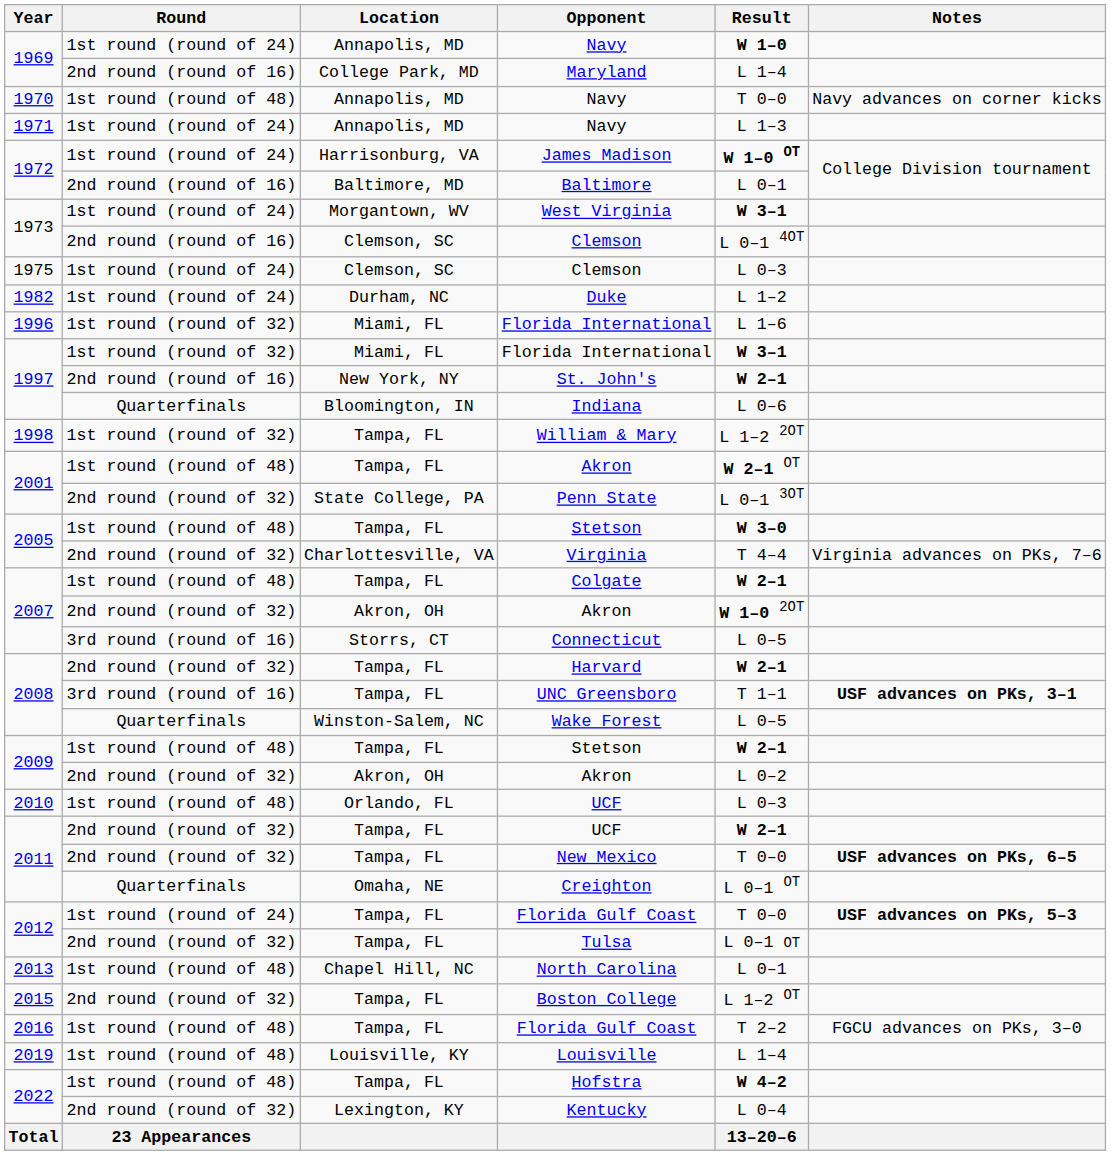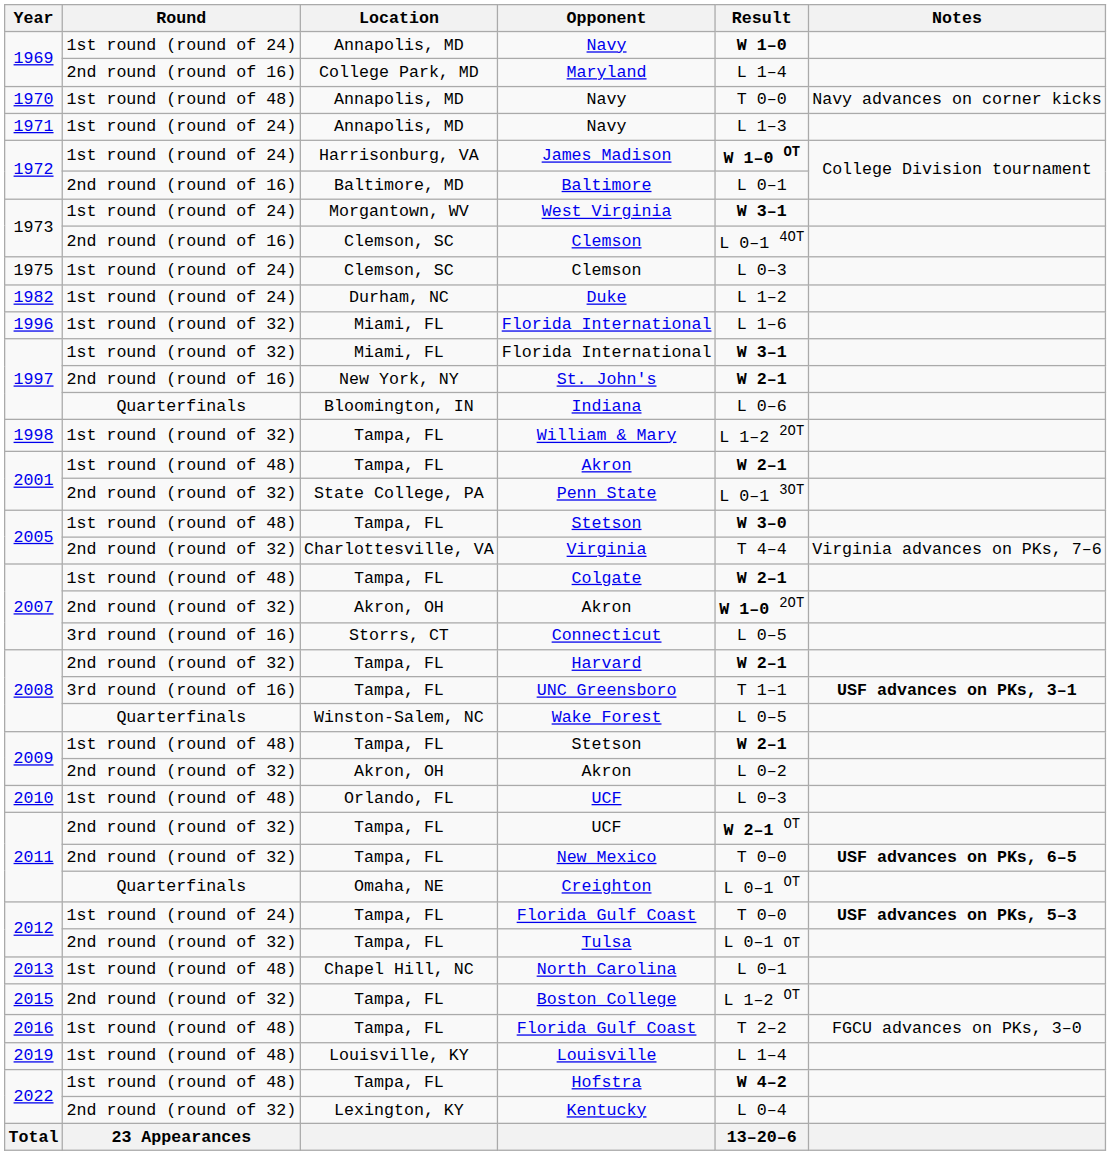(762, 467) W 2–1 OT -> (762, 465) W 2–1
(762, 830) W 2–1 -> (762, 828) W 2–1 OT
